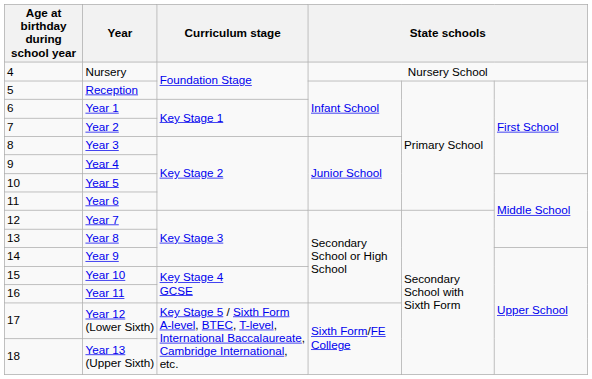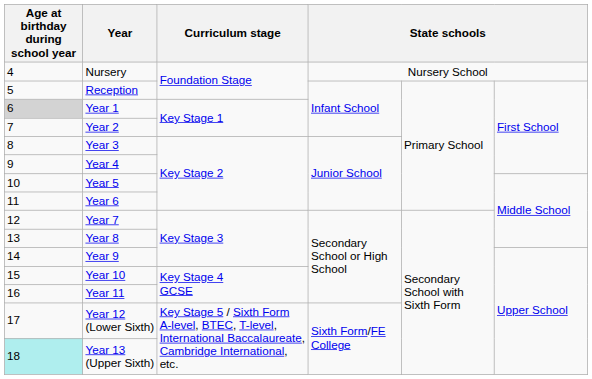(10, 108) no background -> (10, 108) lightgrey background
(14, 356) no background -> (14, 356) paleturquoise background
